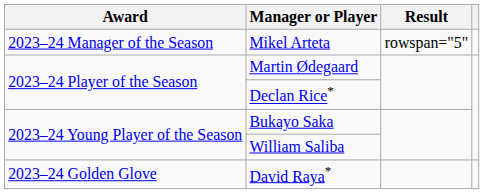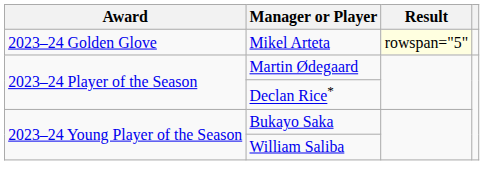(111, 42) 2023–24 Manager of the Season -> (82, 42) 2023–24 Golden Glove
(426, 42) no background -> (426, 42) lightyellow background
- row: (290, 174)
